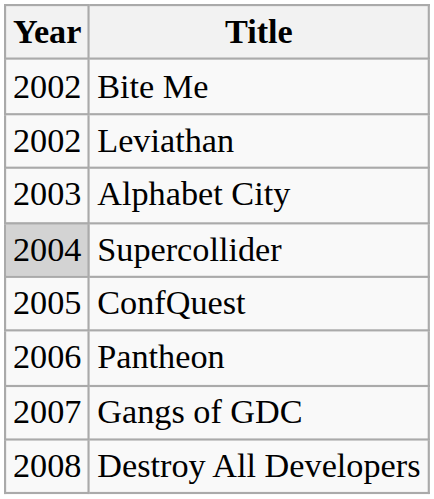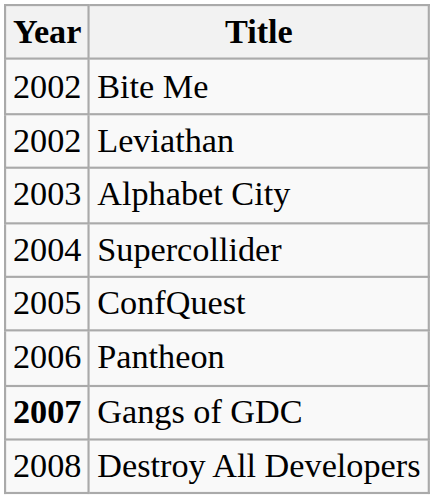(47, 248) lightgrey background -> (47, 248) no background
(47, 411) normal -> (47, 411) bold
